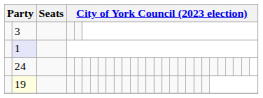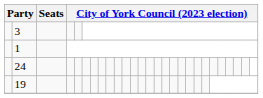(17, 48) lavender background -> (17, 48) no background
(20, 84) lightyellow background -> (20, 84) no background
